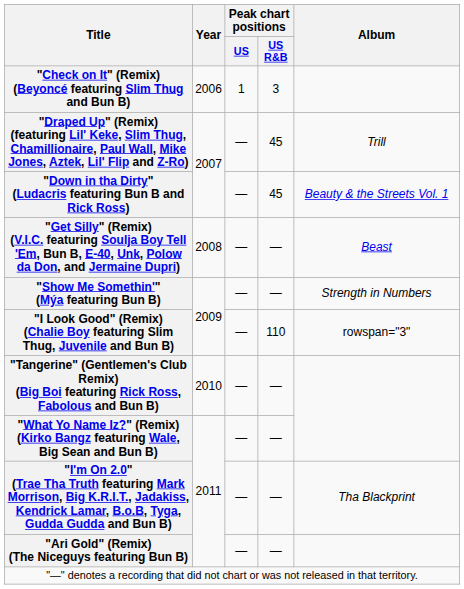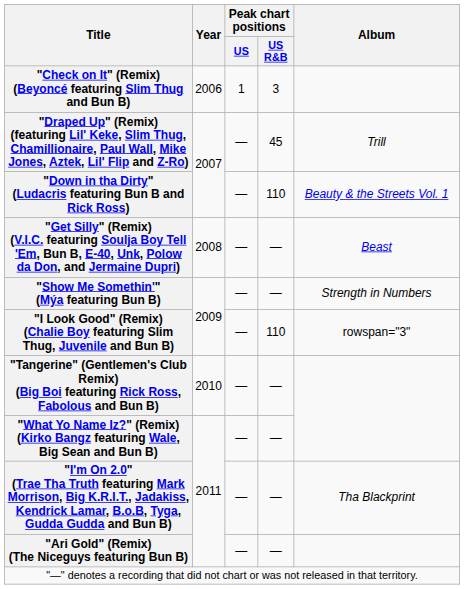(276, 194) 45 -> (276, 194) 110
